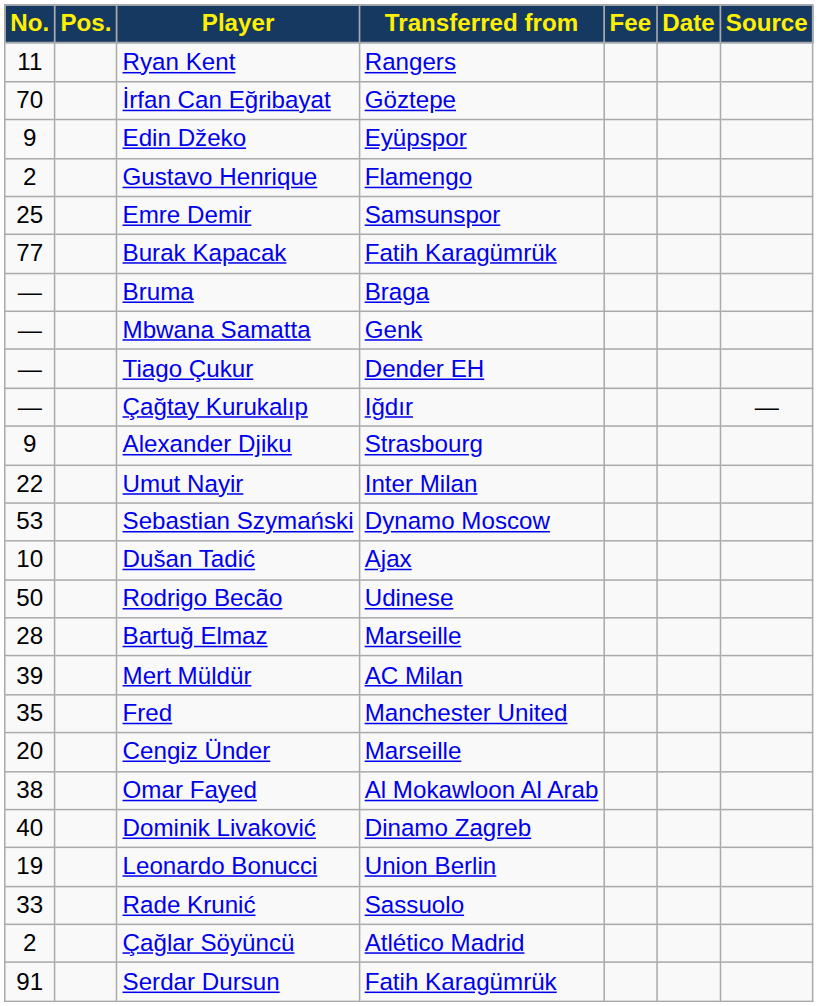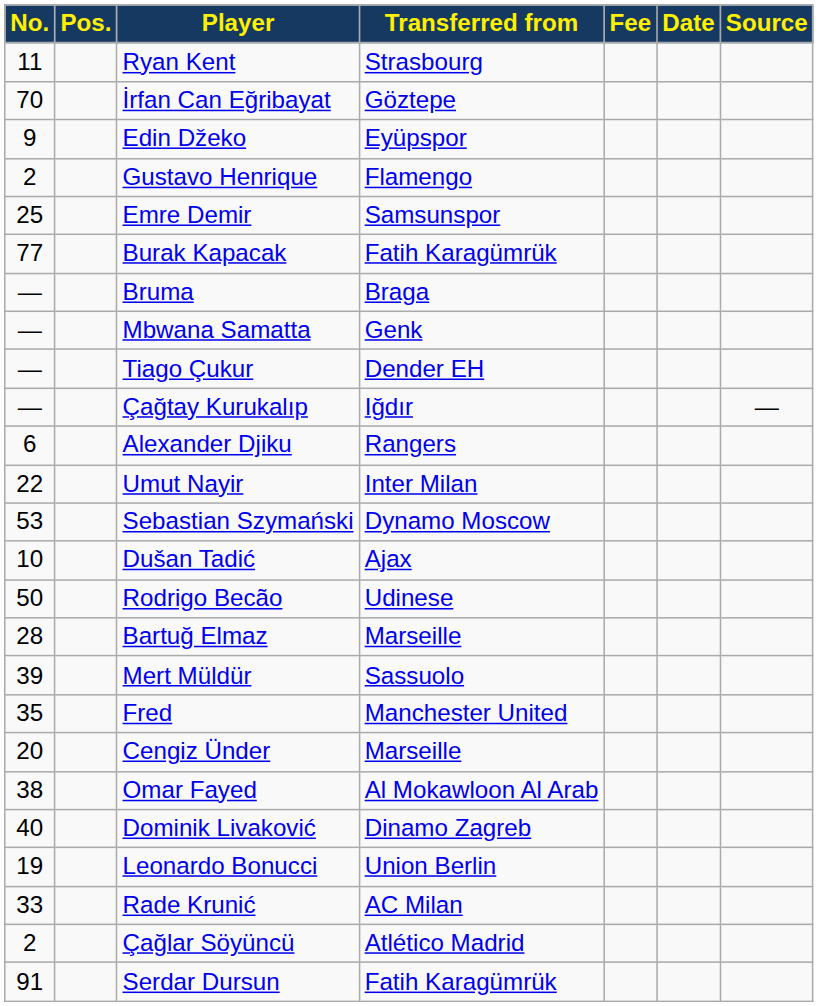(410, 61) Rangers -> (424, 61) Strasbourg
(30, 445) 9 -> (30, 445) 6
(424, 445) Strasbourg -> (410, 445) Rangers
(414, 675) AC Milan -> (414, 675) Sassuolo
(414, 904) Sassuolo -> (414, 904) AC Milan
